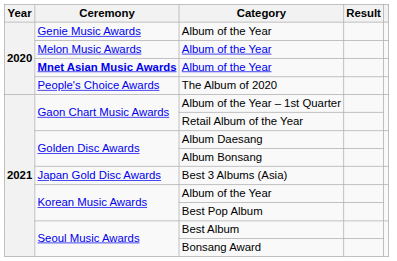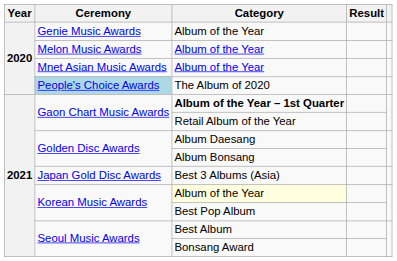(107, 67) bold -> (102, 67) normal
(98, 85) no background -> (98, 85) lightblue background
(261, 103) normal -> (259, 103) bold
(227, 193) no background -> (219, 193) lightyellow background
